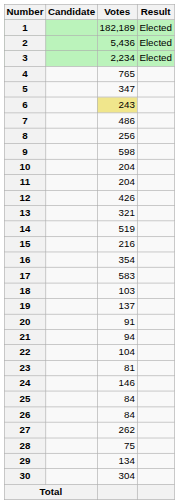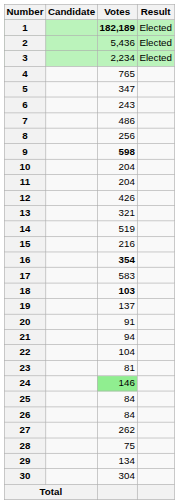(117, 27) normal -> (117, 27) bold
(127, 105) khaki background -> (127, 105) no background
(127, 151) normal -> (127, 151) bold
(127, 259) normal -> (127, 259) bold
(127, 290) normal -> (127, 290) bold
(127, 383) no background -> (127, 383) lightgreen background
